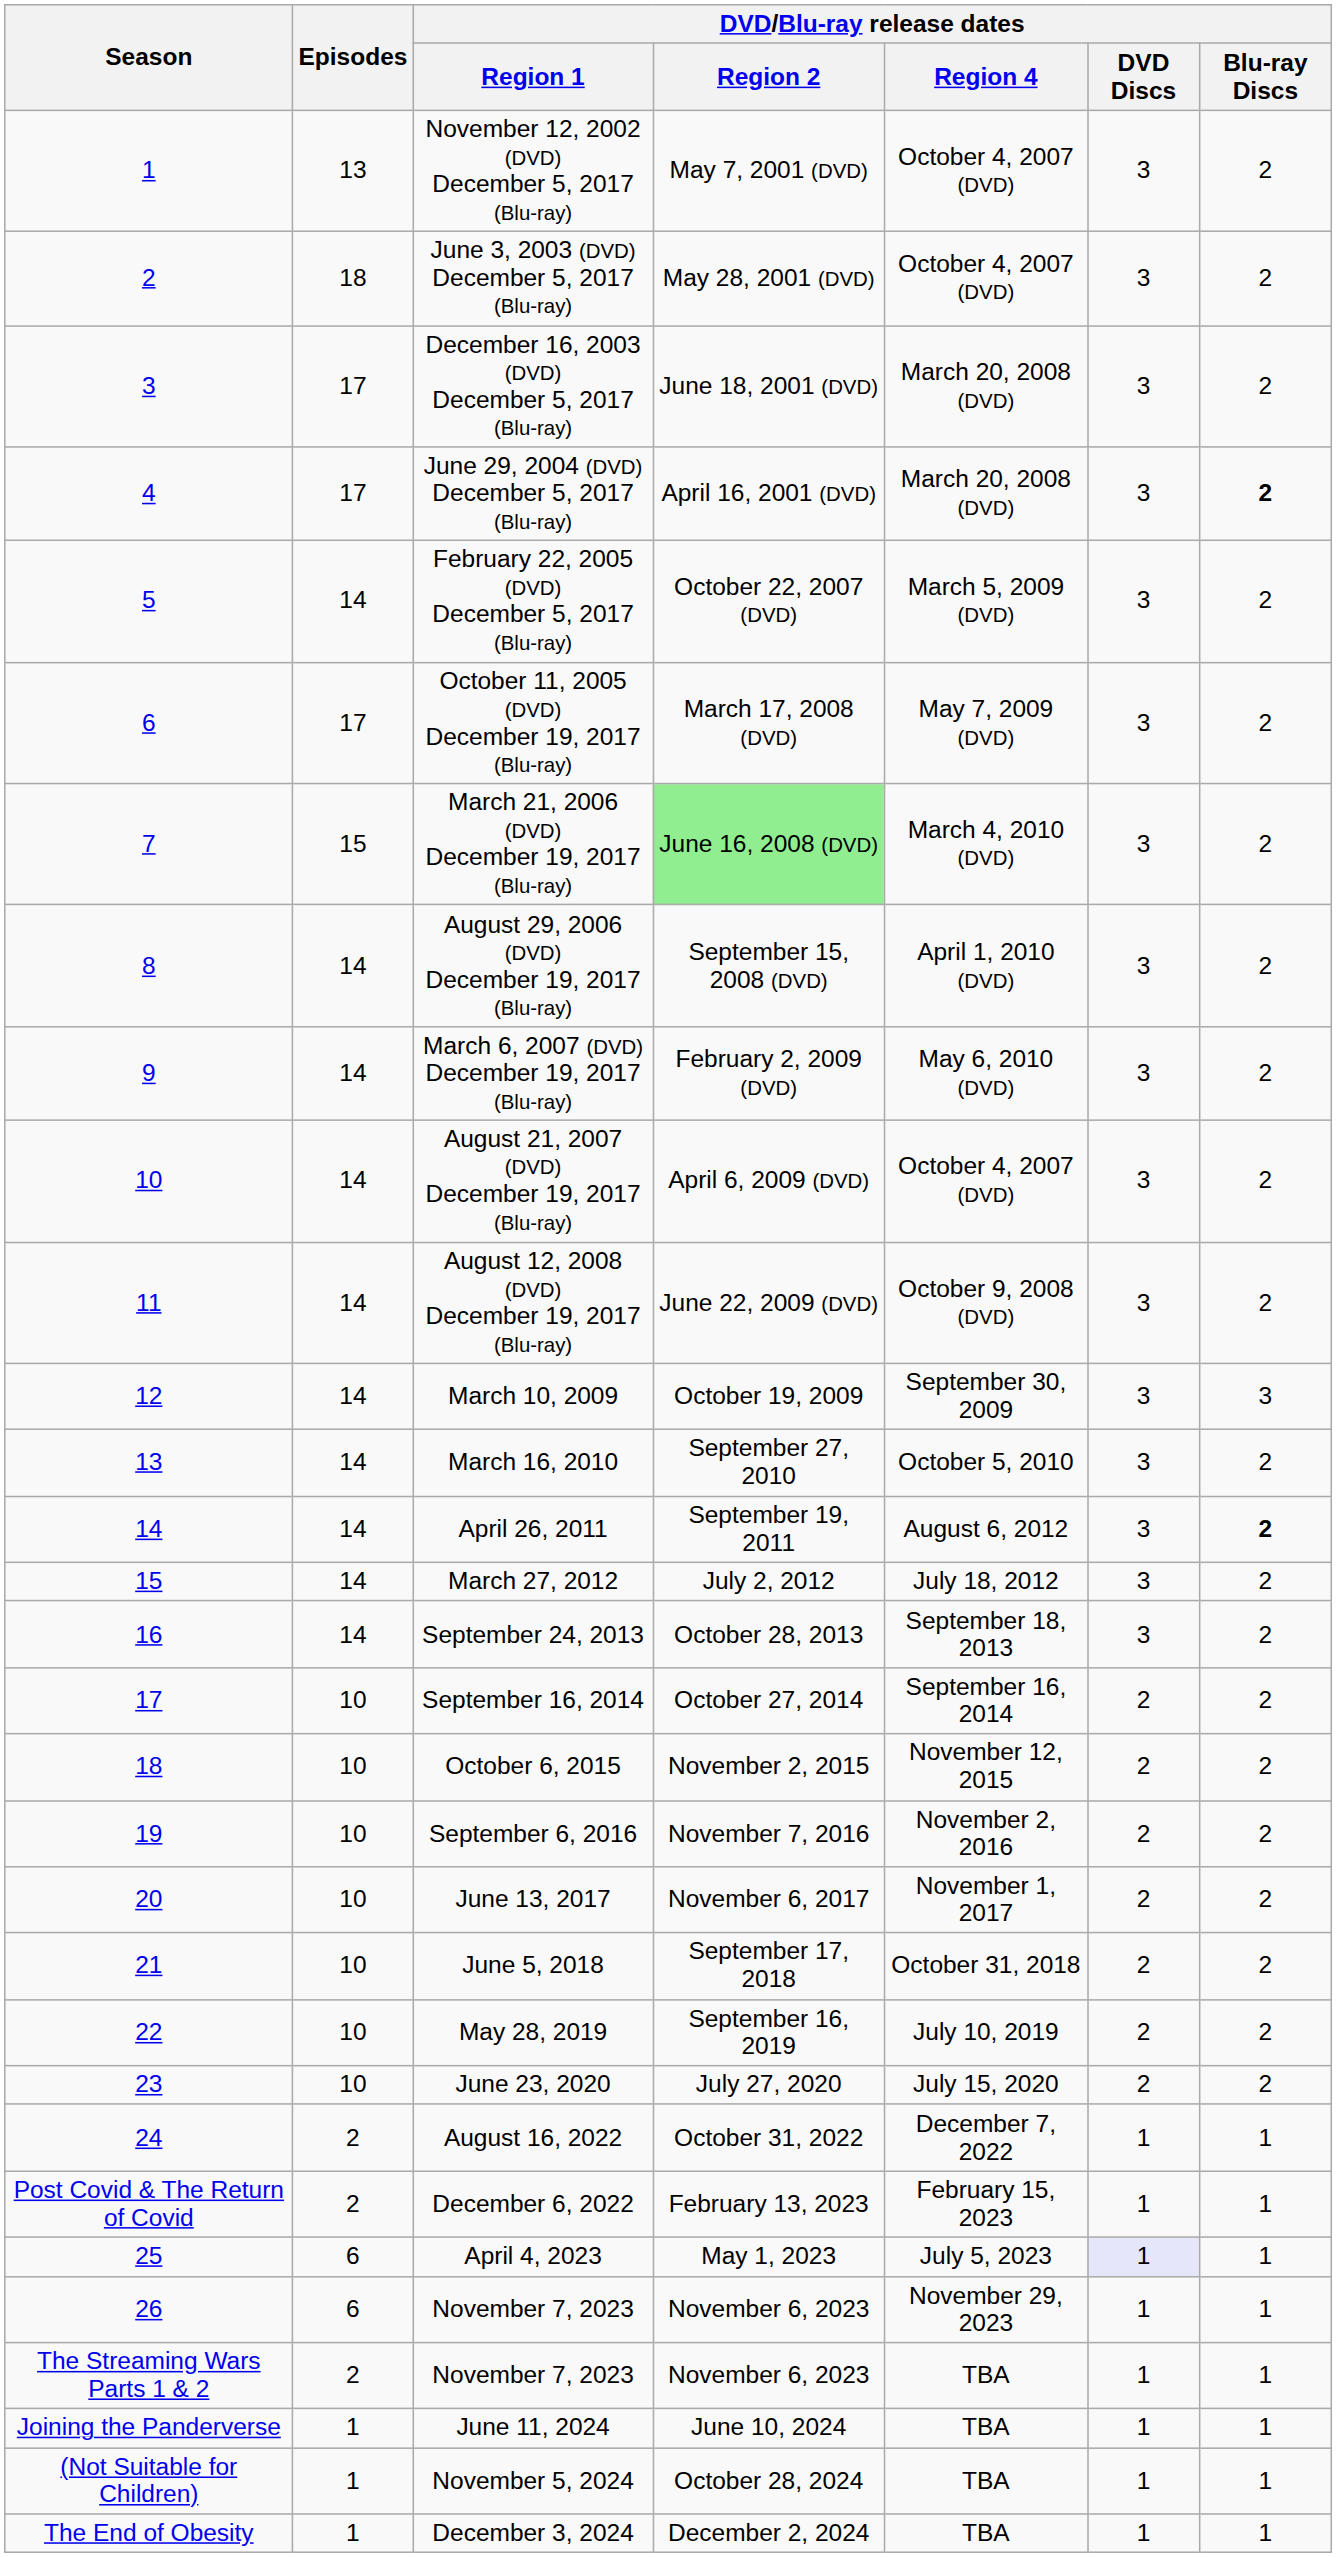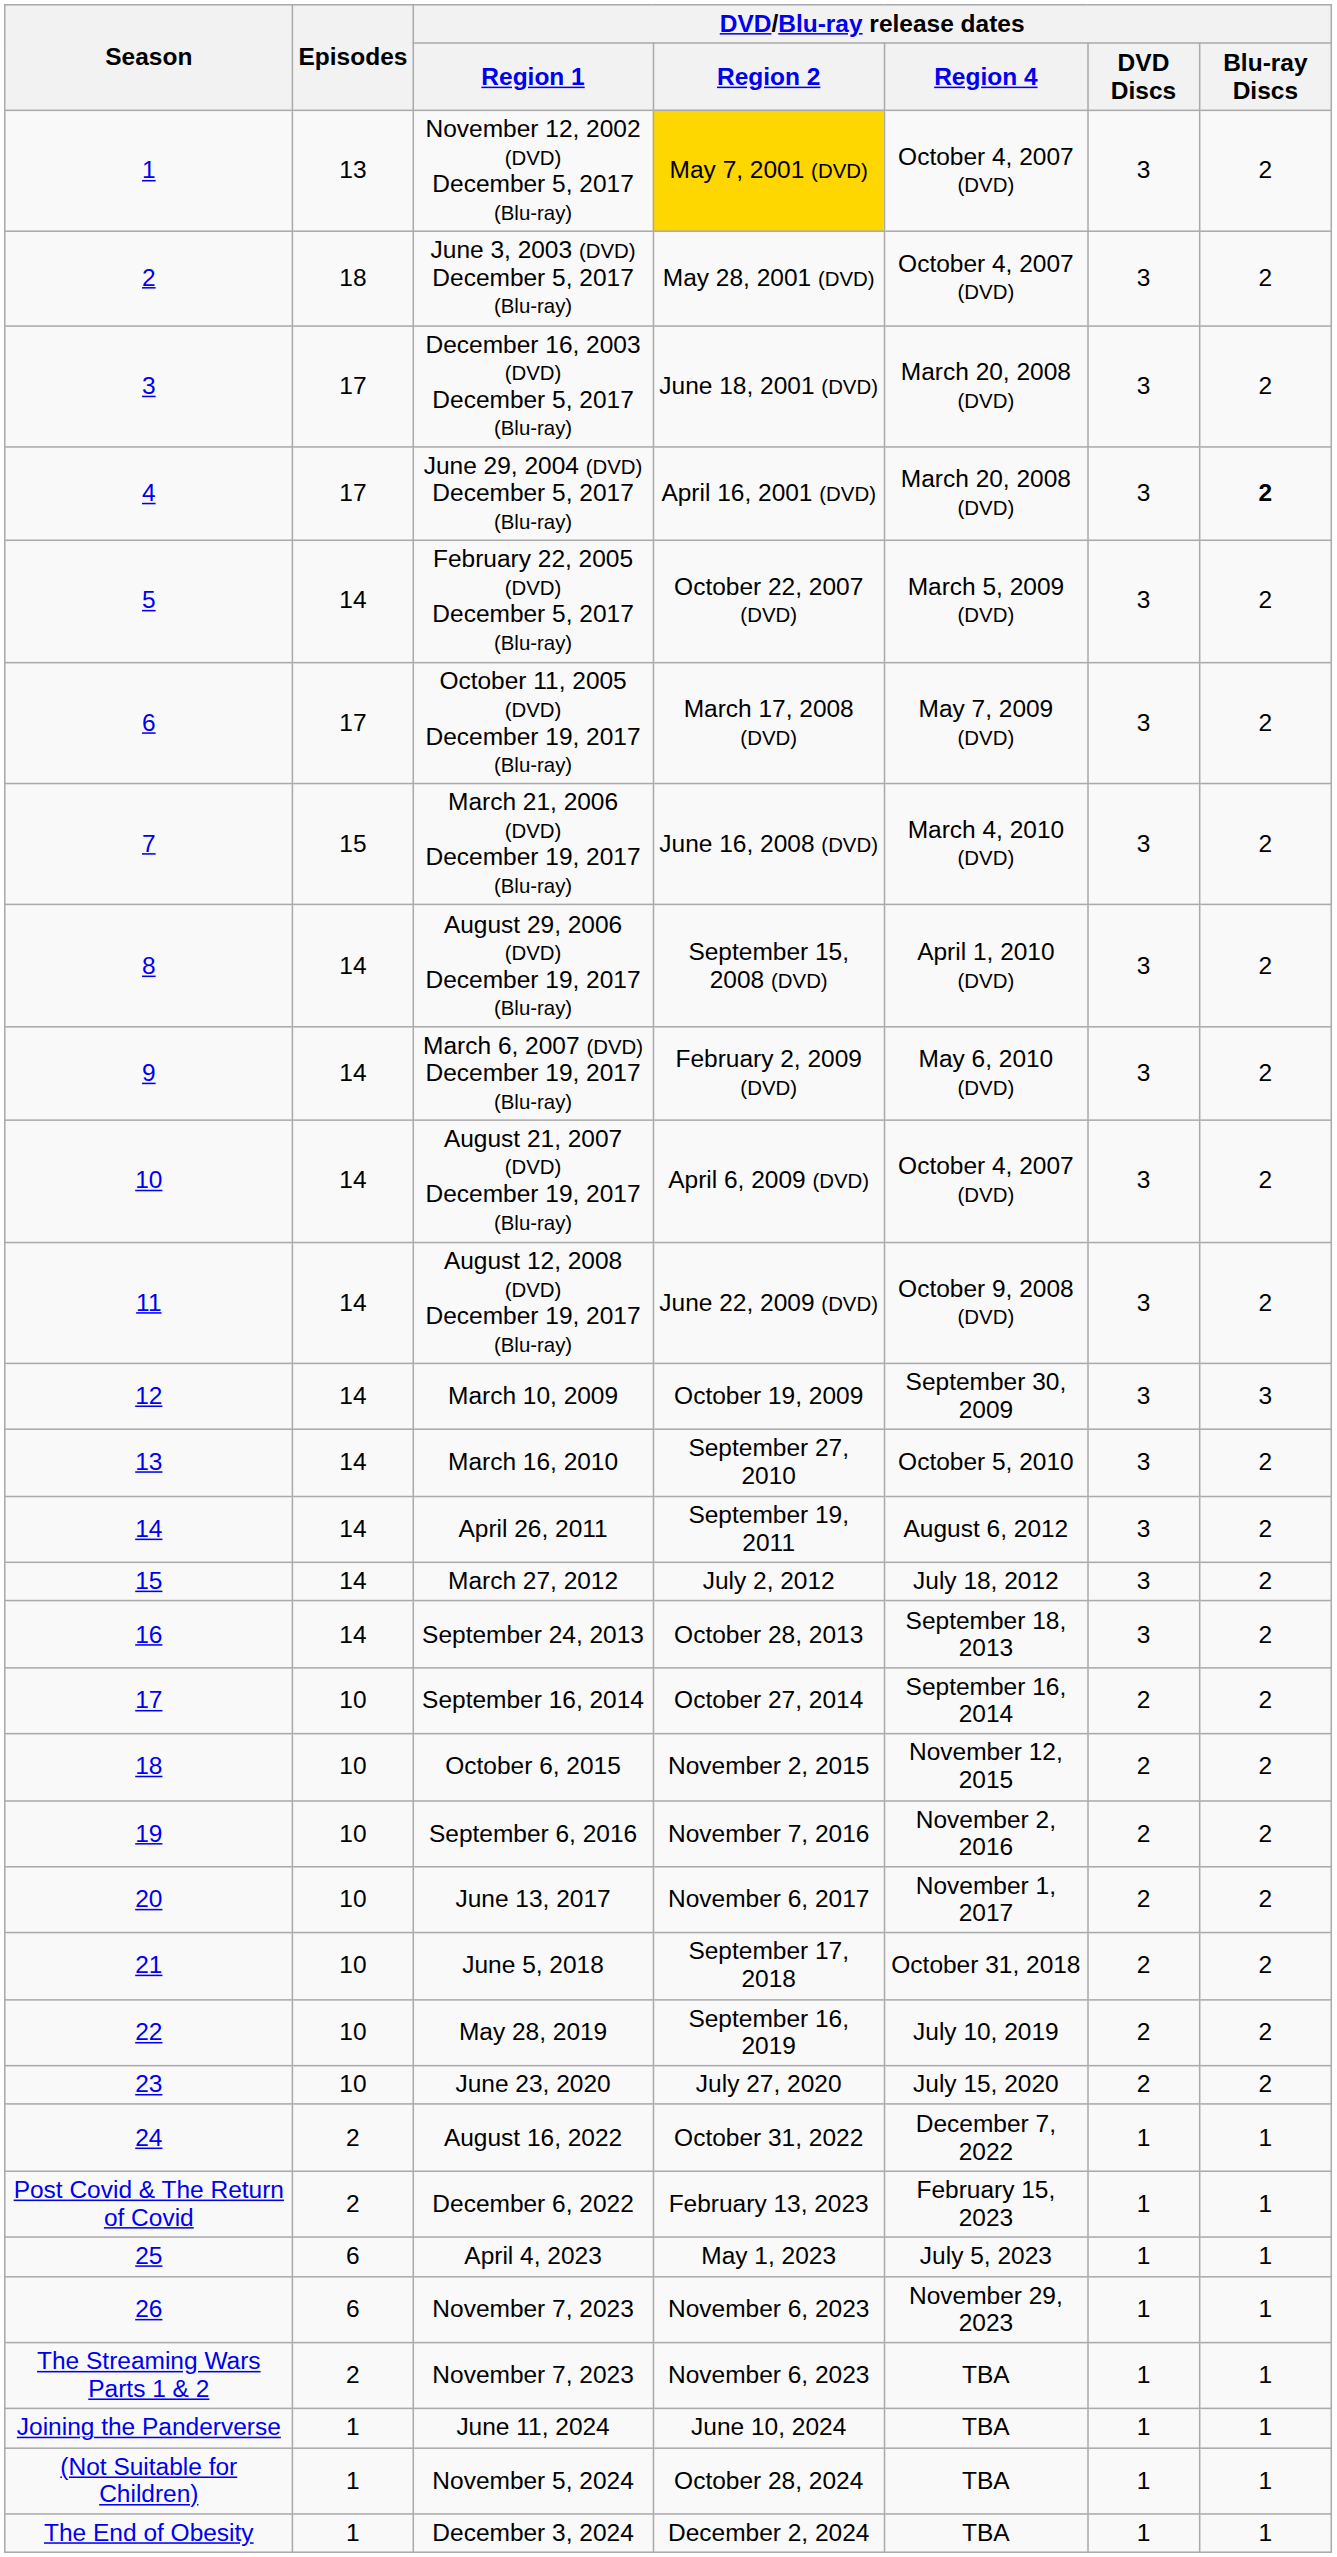(769, 170) no background -> (769, 170) gold background
(769, 843) lightgreen background -> (769, 843) no background
(1265, 1528) bold -> (1265, 1528) normal
(1143, 2256) lavender background -> (1143, 2256) no background
